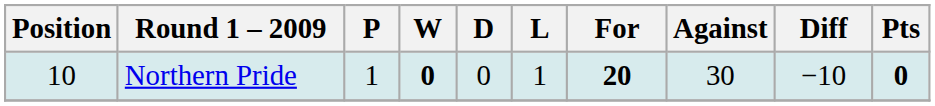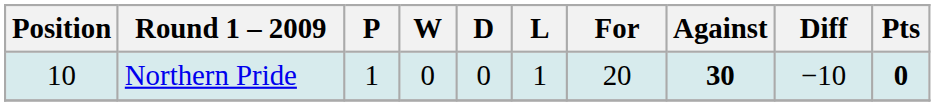(428, 75) bold -> (428, 75) normal
(617, 75) bold -> (617, 75) normal
(720, 75) normal -> (720, 75) bold
